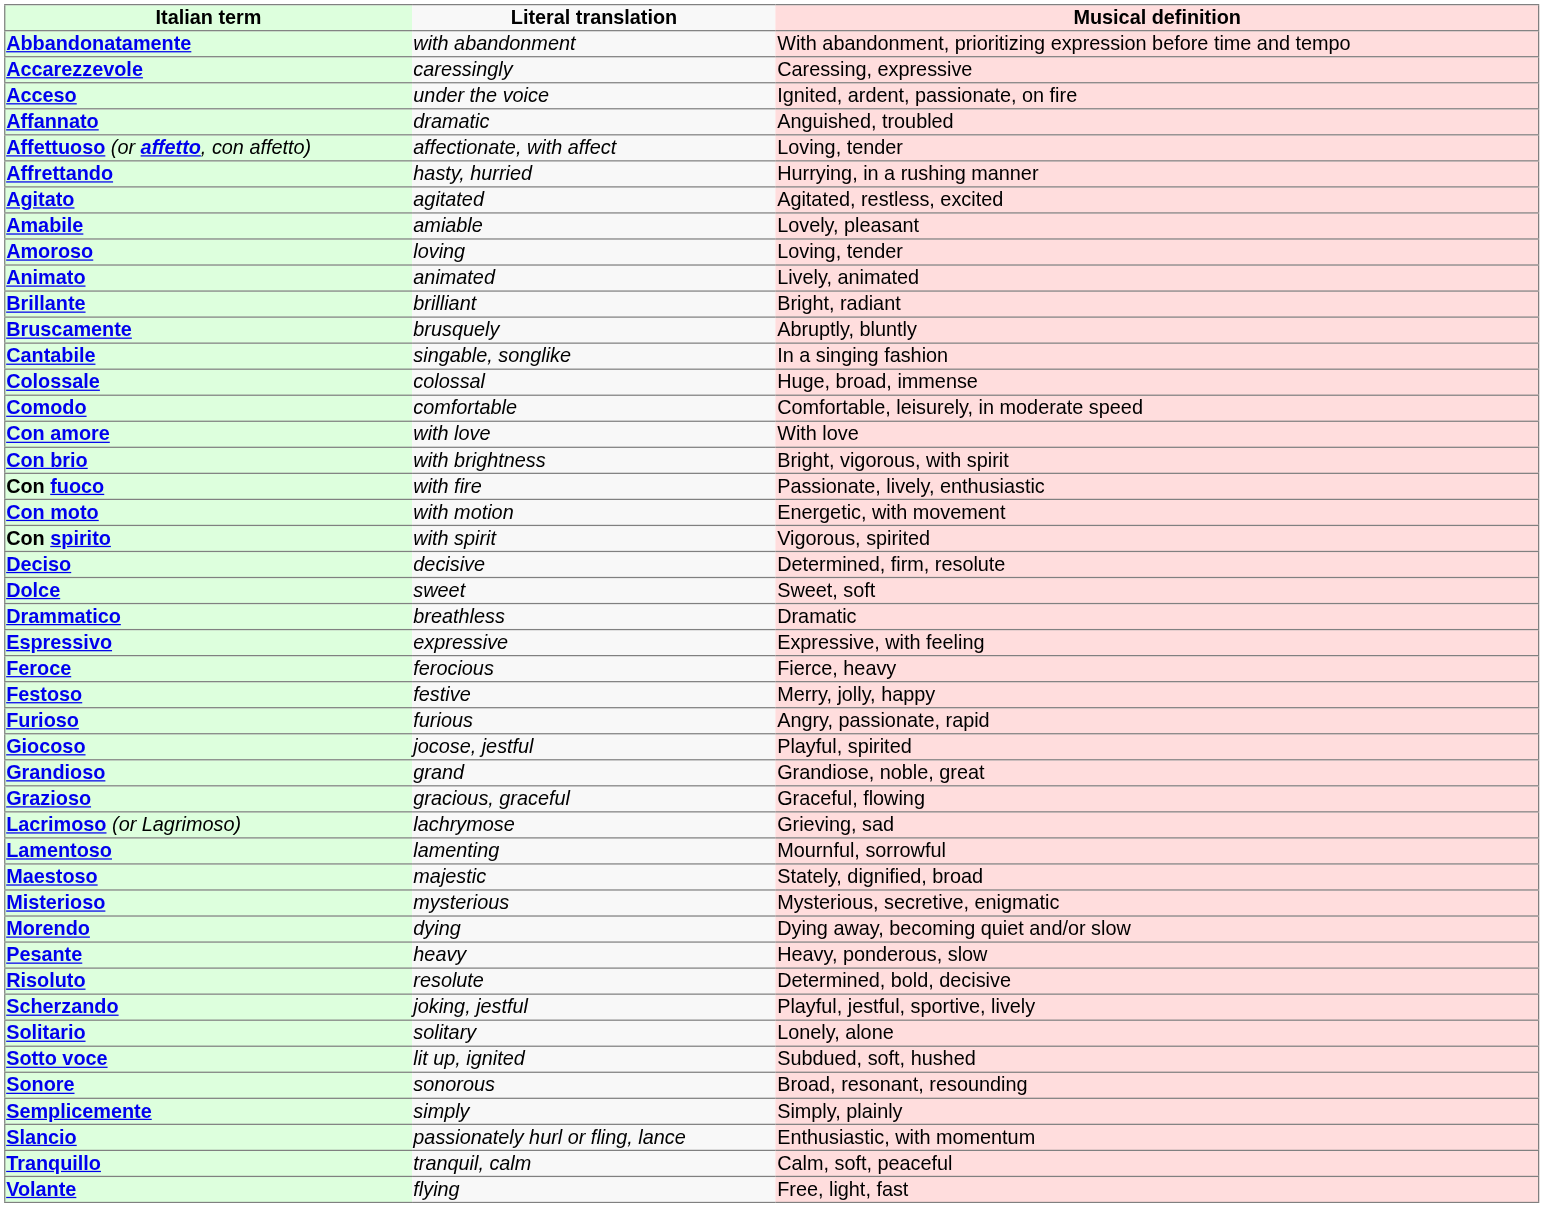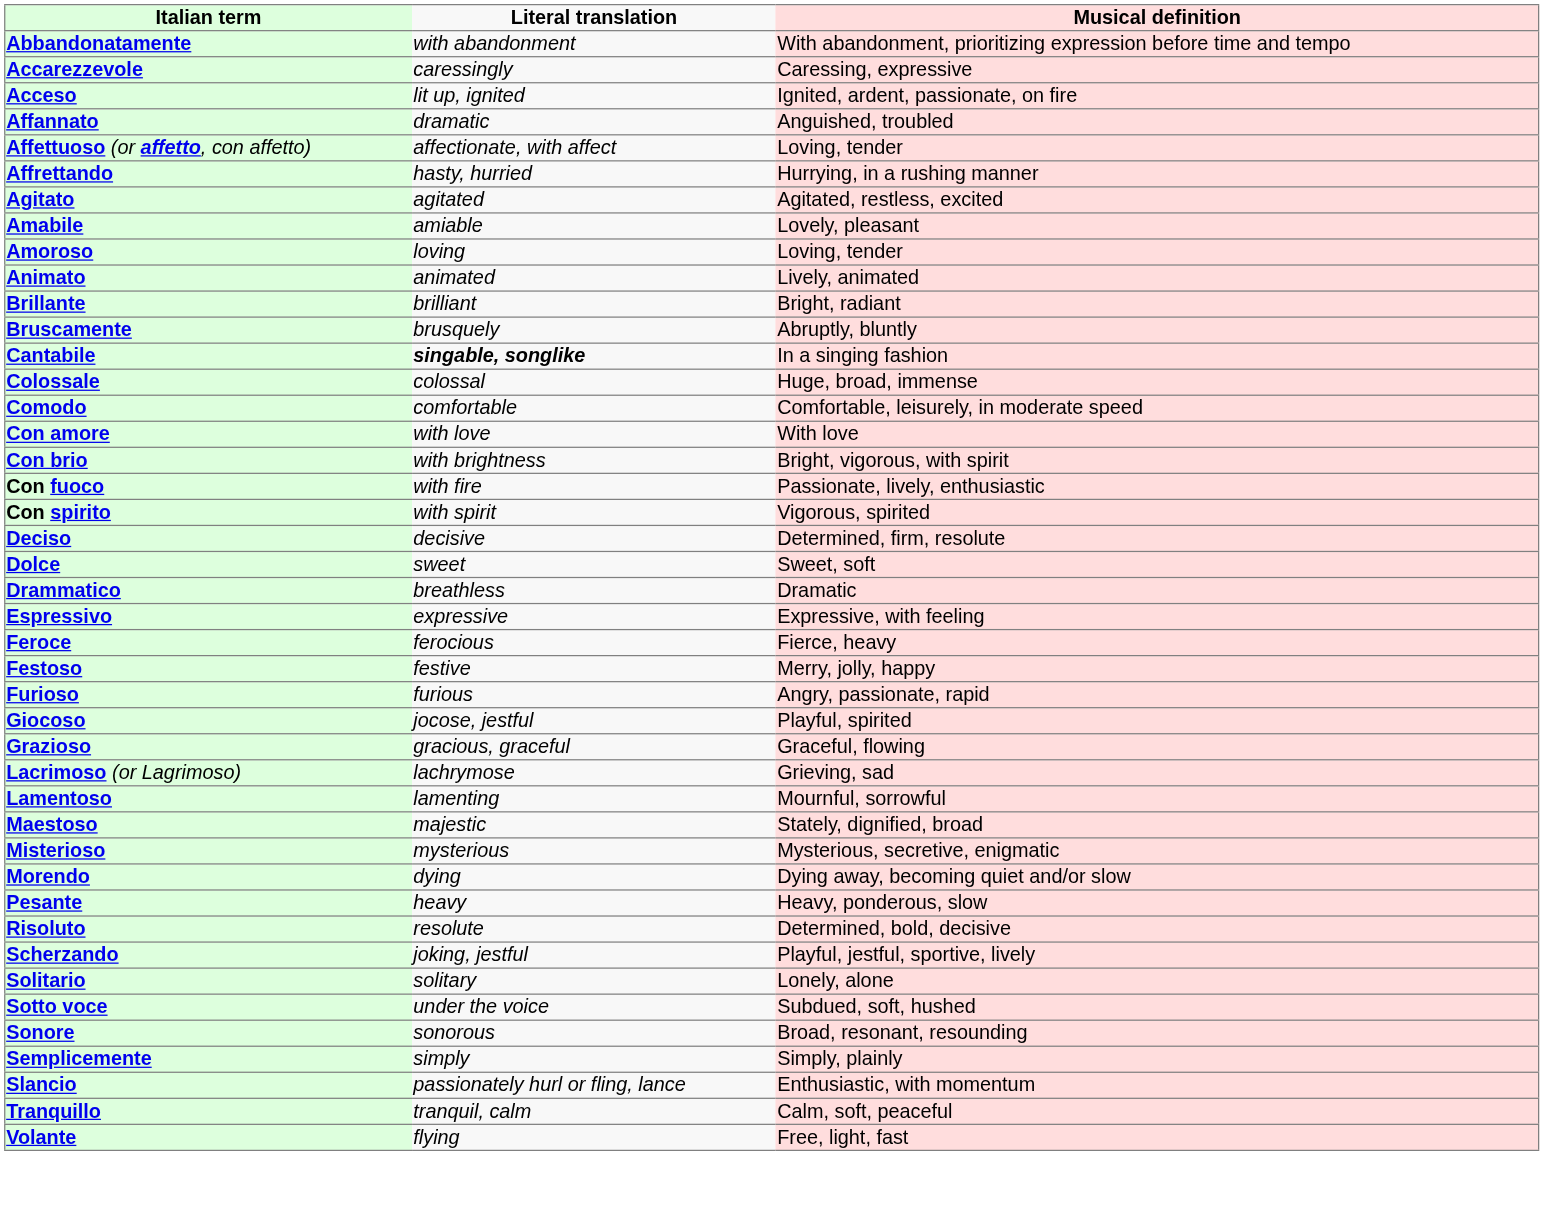(481, 95) under the voice -> (469, 95) lit up, ignited
(492, 356) normal -> (499, 356) bold
- row: (52, 512)
- row: (56, 772)
(469, 1059) lit up, ignited -> (481, 1007) under the voice
